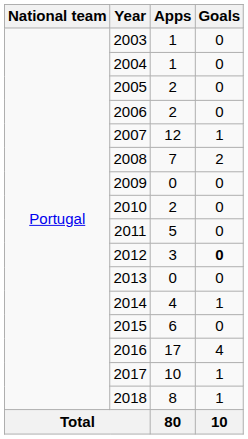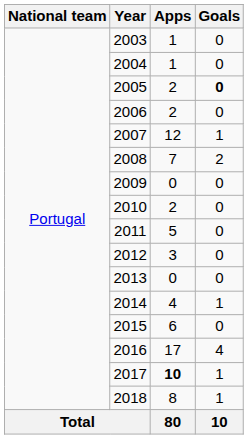(219, 87) normal -> (219, 87) bold
(219, 254) bold -> (219, 254) normal
(173, 374) normal -> (173, 374) bold
